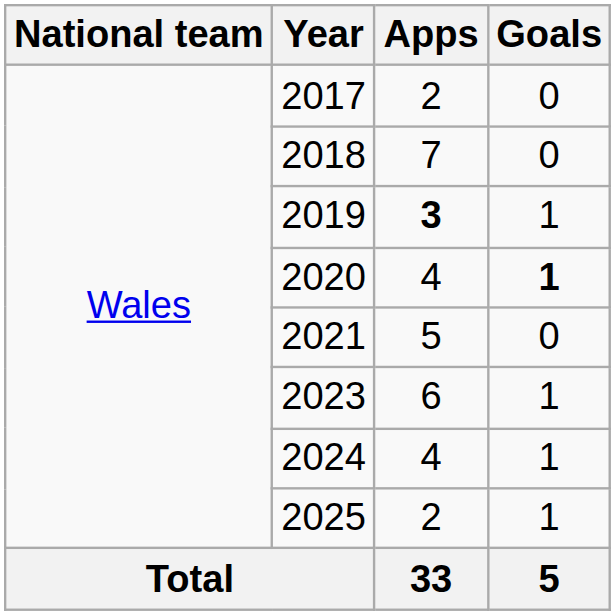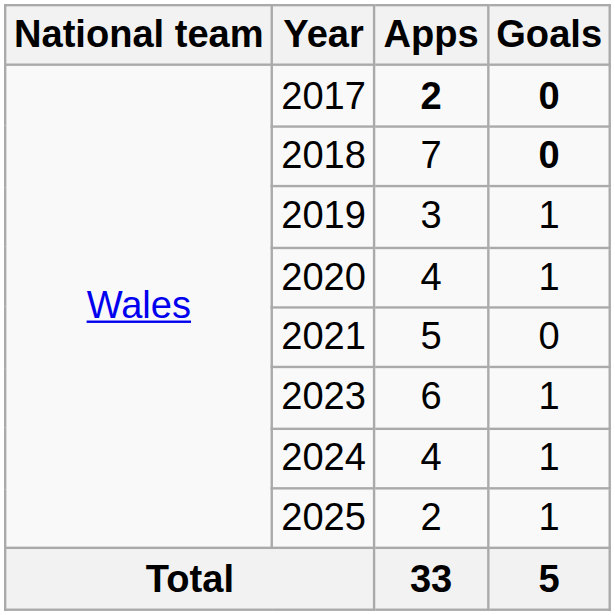(431, 95) normal -> (431, 95) bold
(549, 95) normal -> (549, 95) bold
(549, 155) normal -> (549, 155) bold
(431, 215) bold -> (431, 215) normal
(549, 276) bold -> (549, 276) normal
